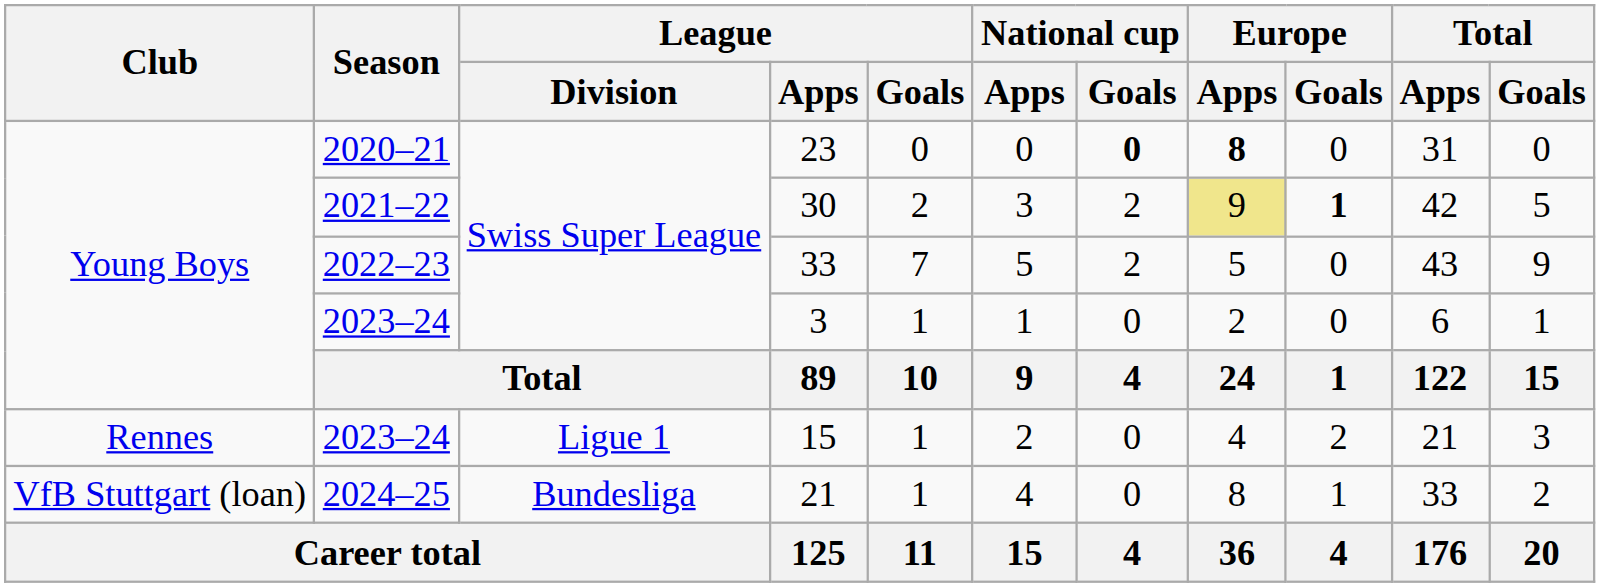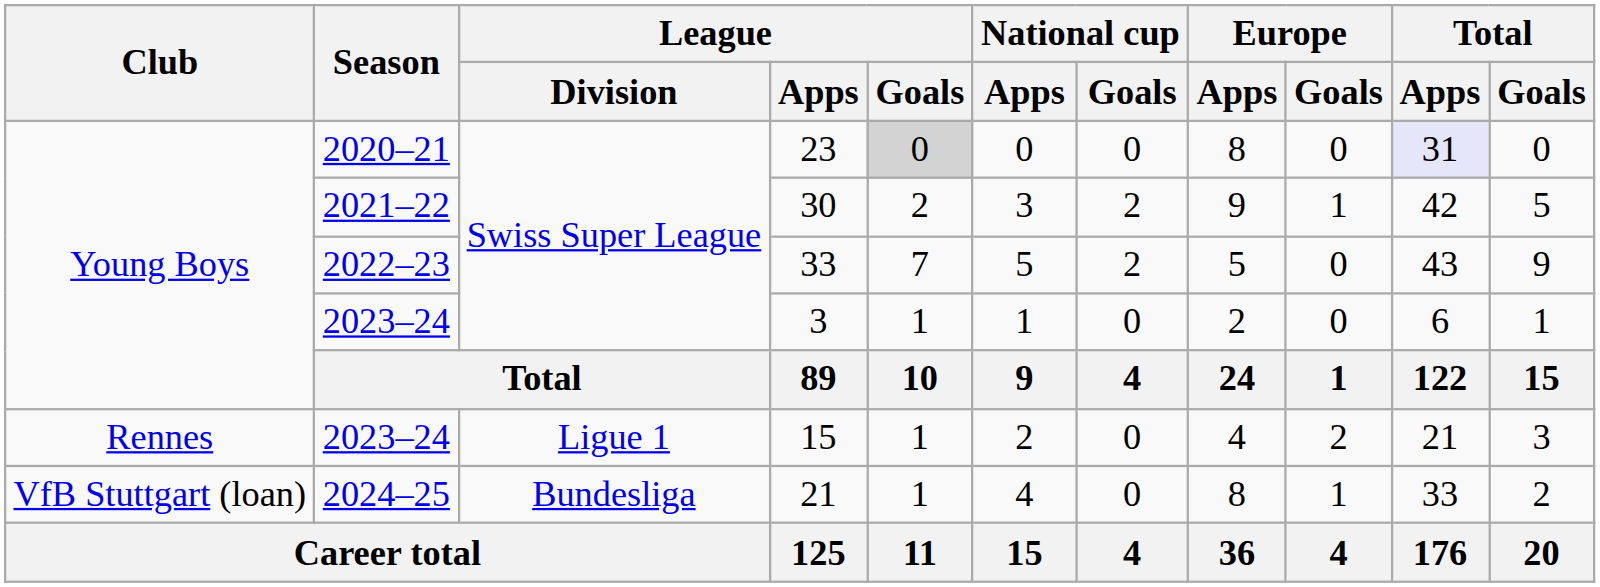(920, 148) no background -> (920, 148) lightgrey background
(1132, 148) bold -> (1132, 148) normal
(1237, 148) bold -> (1237, 148) normal
(1440, 148) no background -> (1440, 148) lavender background
(1237, 206) khaki background -> (1237, 206) no background
(1338, 206) bold -> (1338, 206) normal
